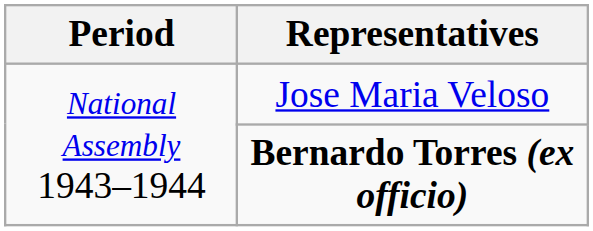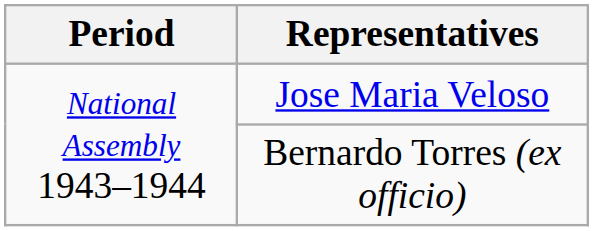(412, 174) bold -> (412, 174) normal
